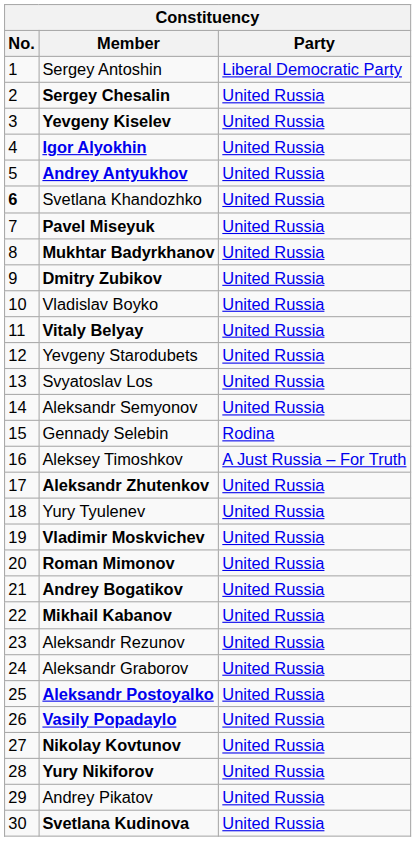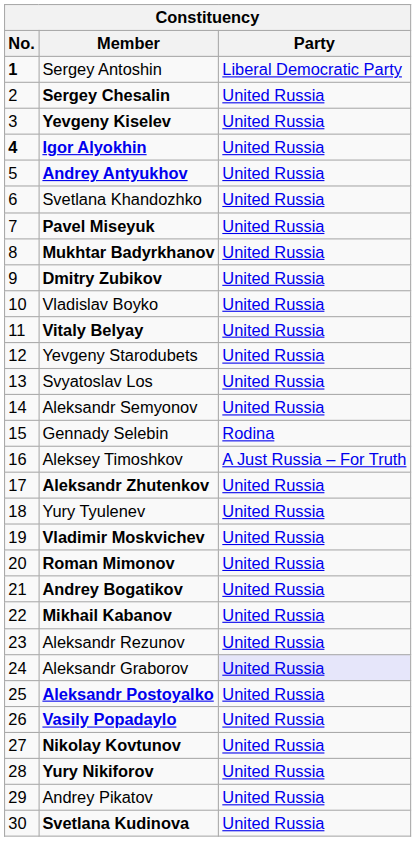(13, 70) normal -> (13, 70) bold
(13, 148) normal -> (13, 148) bold
(13, 200) bold -> (13, 200) normal
(273, 667) no background -> (273, 667) lavender background
